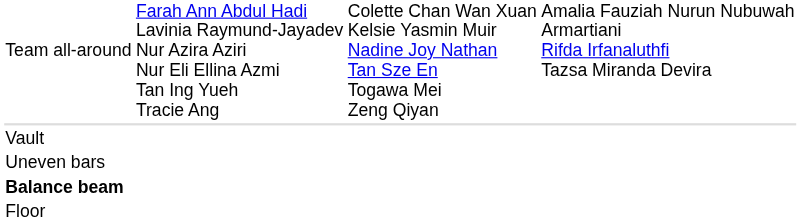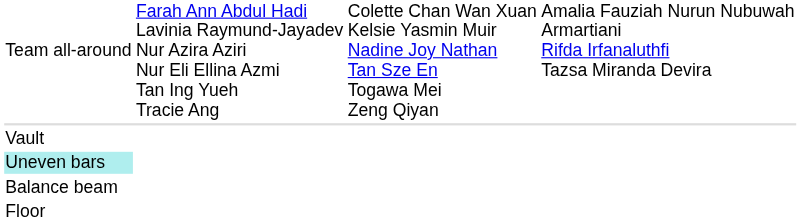(55, 162) no background -> (55, 162) paleturquoise background
(64, 186) bold -> (62, 186) normal
